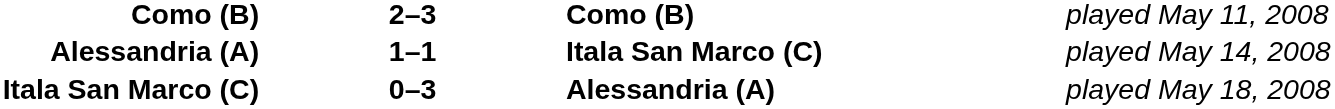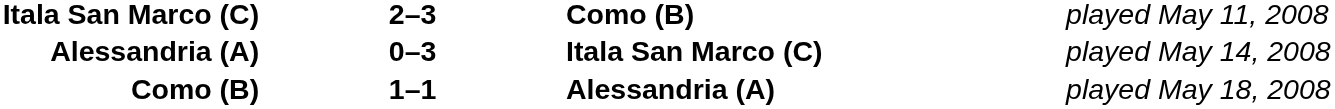(195, 14) Como (B) -> (131, 14) Itala San Marco (C)
(413, 51) 1–1 -> (413, 51) 0–3
(131, 89) Itala San Marco (C) -> (195, 89) Como (B)
(413, 89) 0–3 -> (413, 89) 1–1
